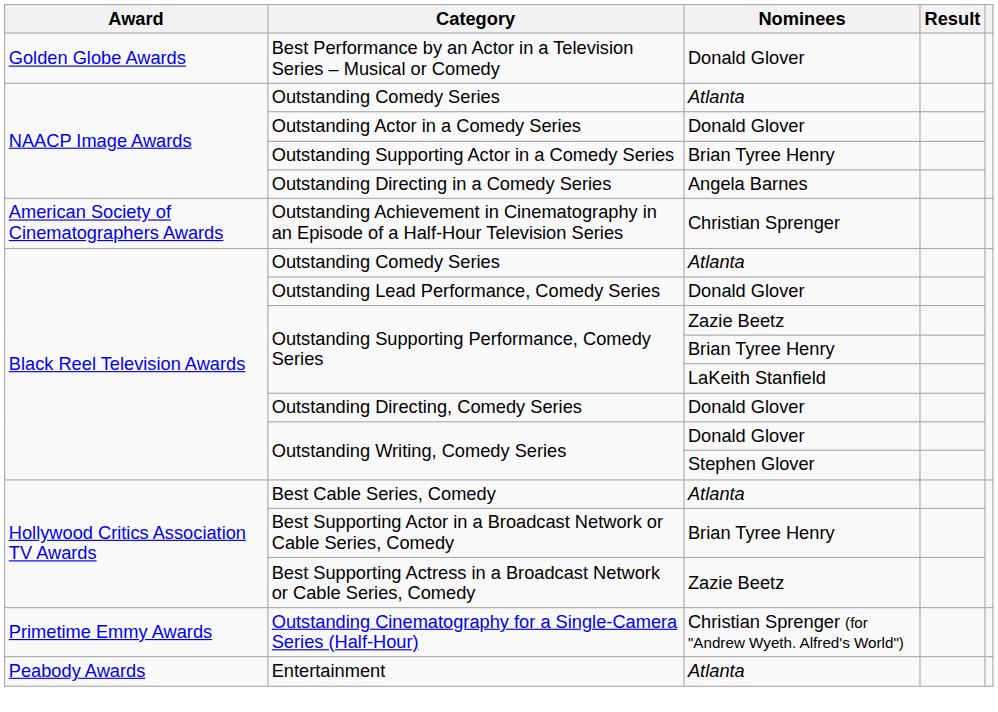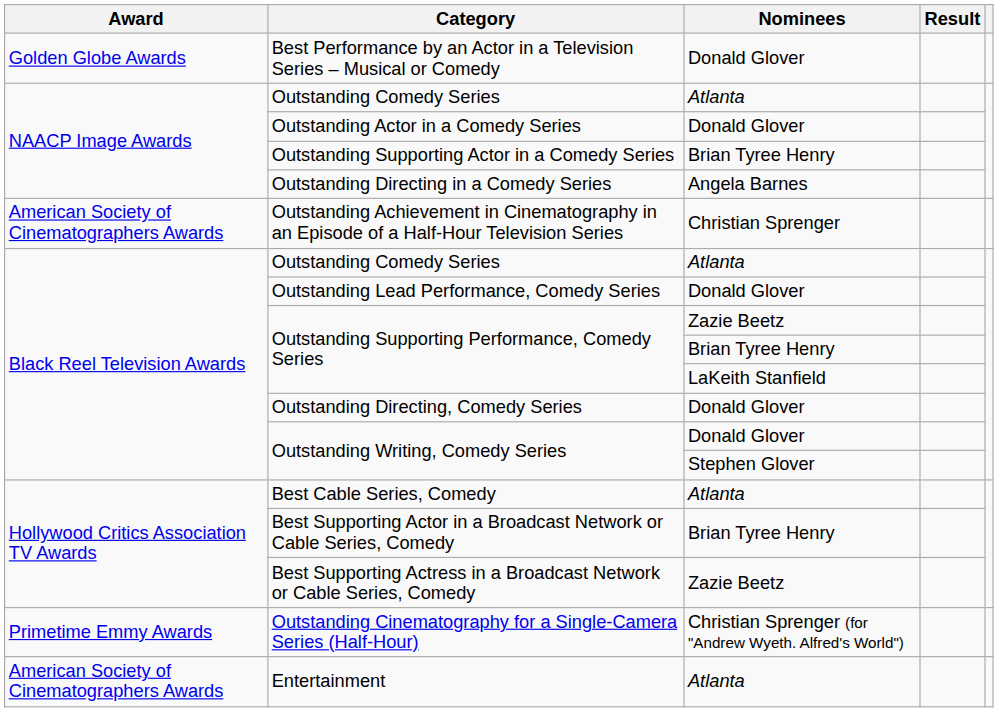(77, 671) Peabody Awards -> (116, 681) American Society of Cinematographers Awards
